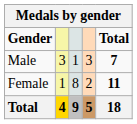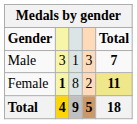(62, 84) normal -> (62, 84) bold
(114, 84) no background -> (114, 84) khaki background
